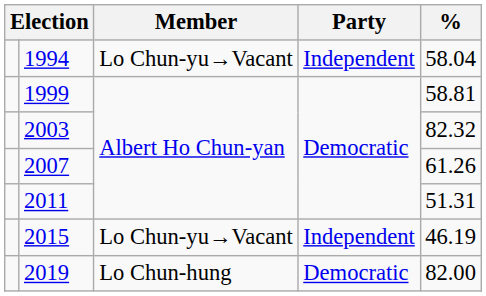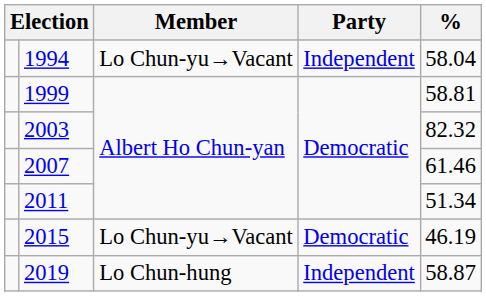(451, 165) 61.26 -> (451, 165) 61.46
(451, 201) 51.31 -> (451, 201) 51.34
(359, 237) Independent -> (356, 237) Democratic
(356, 272) Democratic -> (359, 272) Independent
(451, 272) 82.00 -> (451, 272) 58.87
